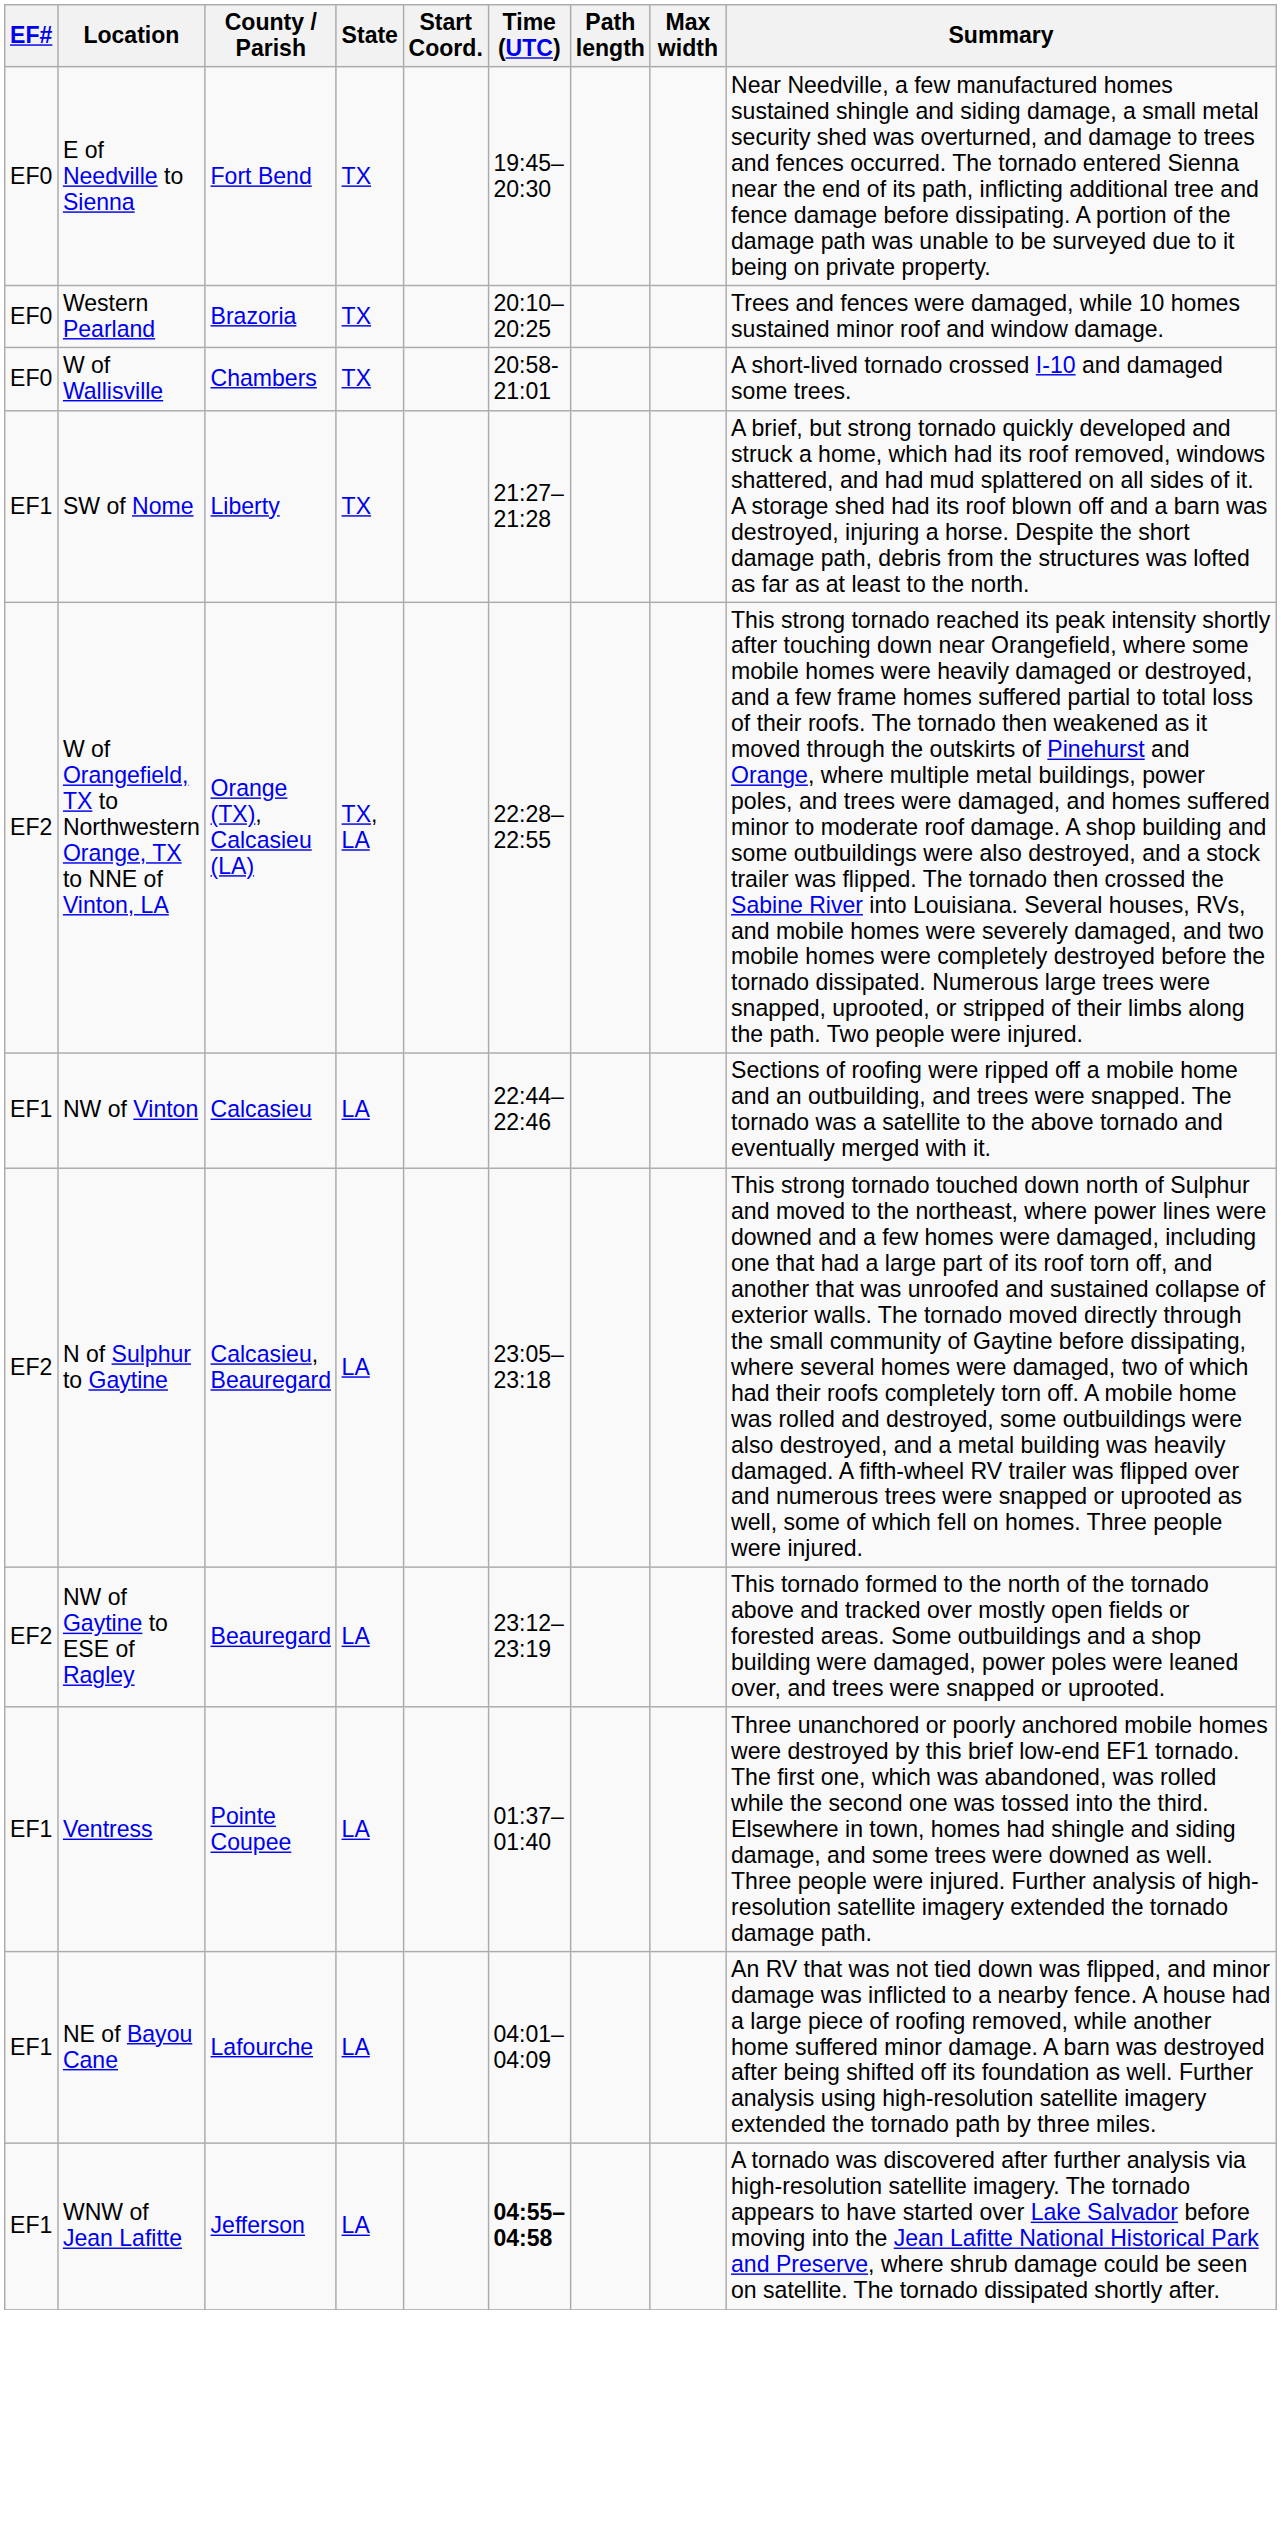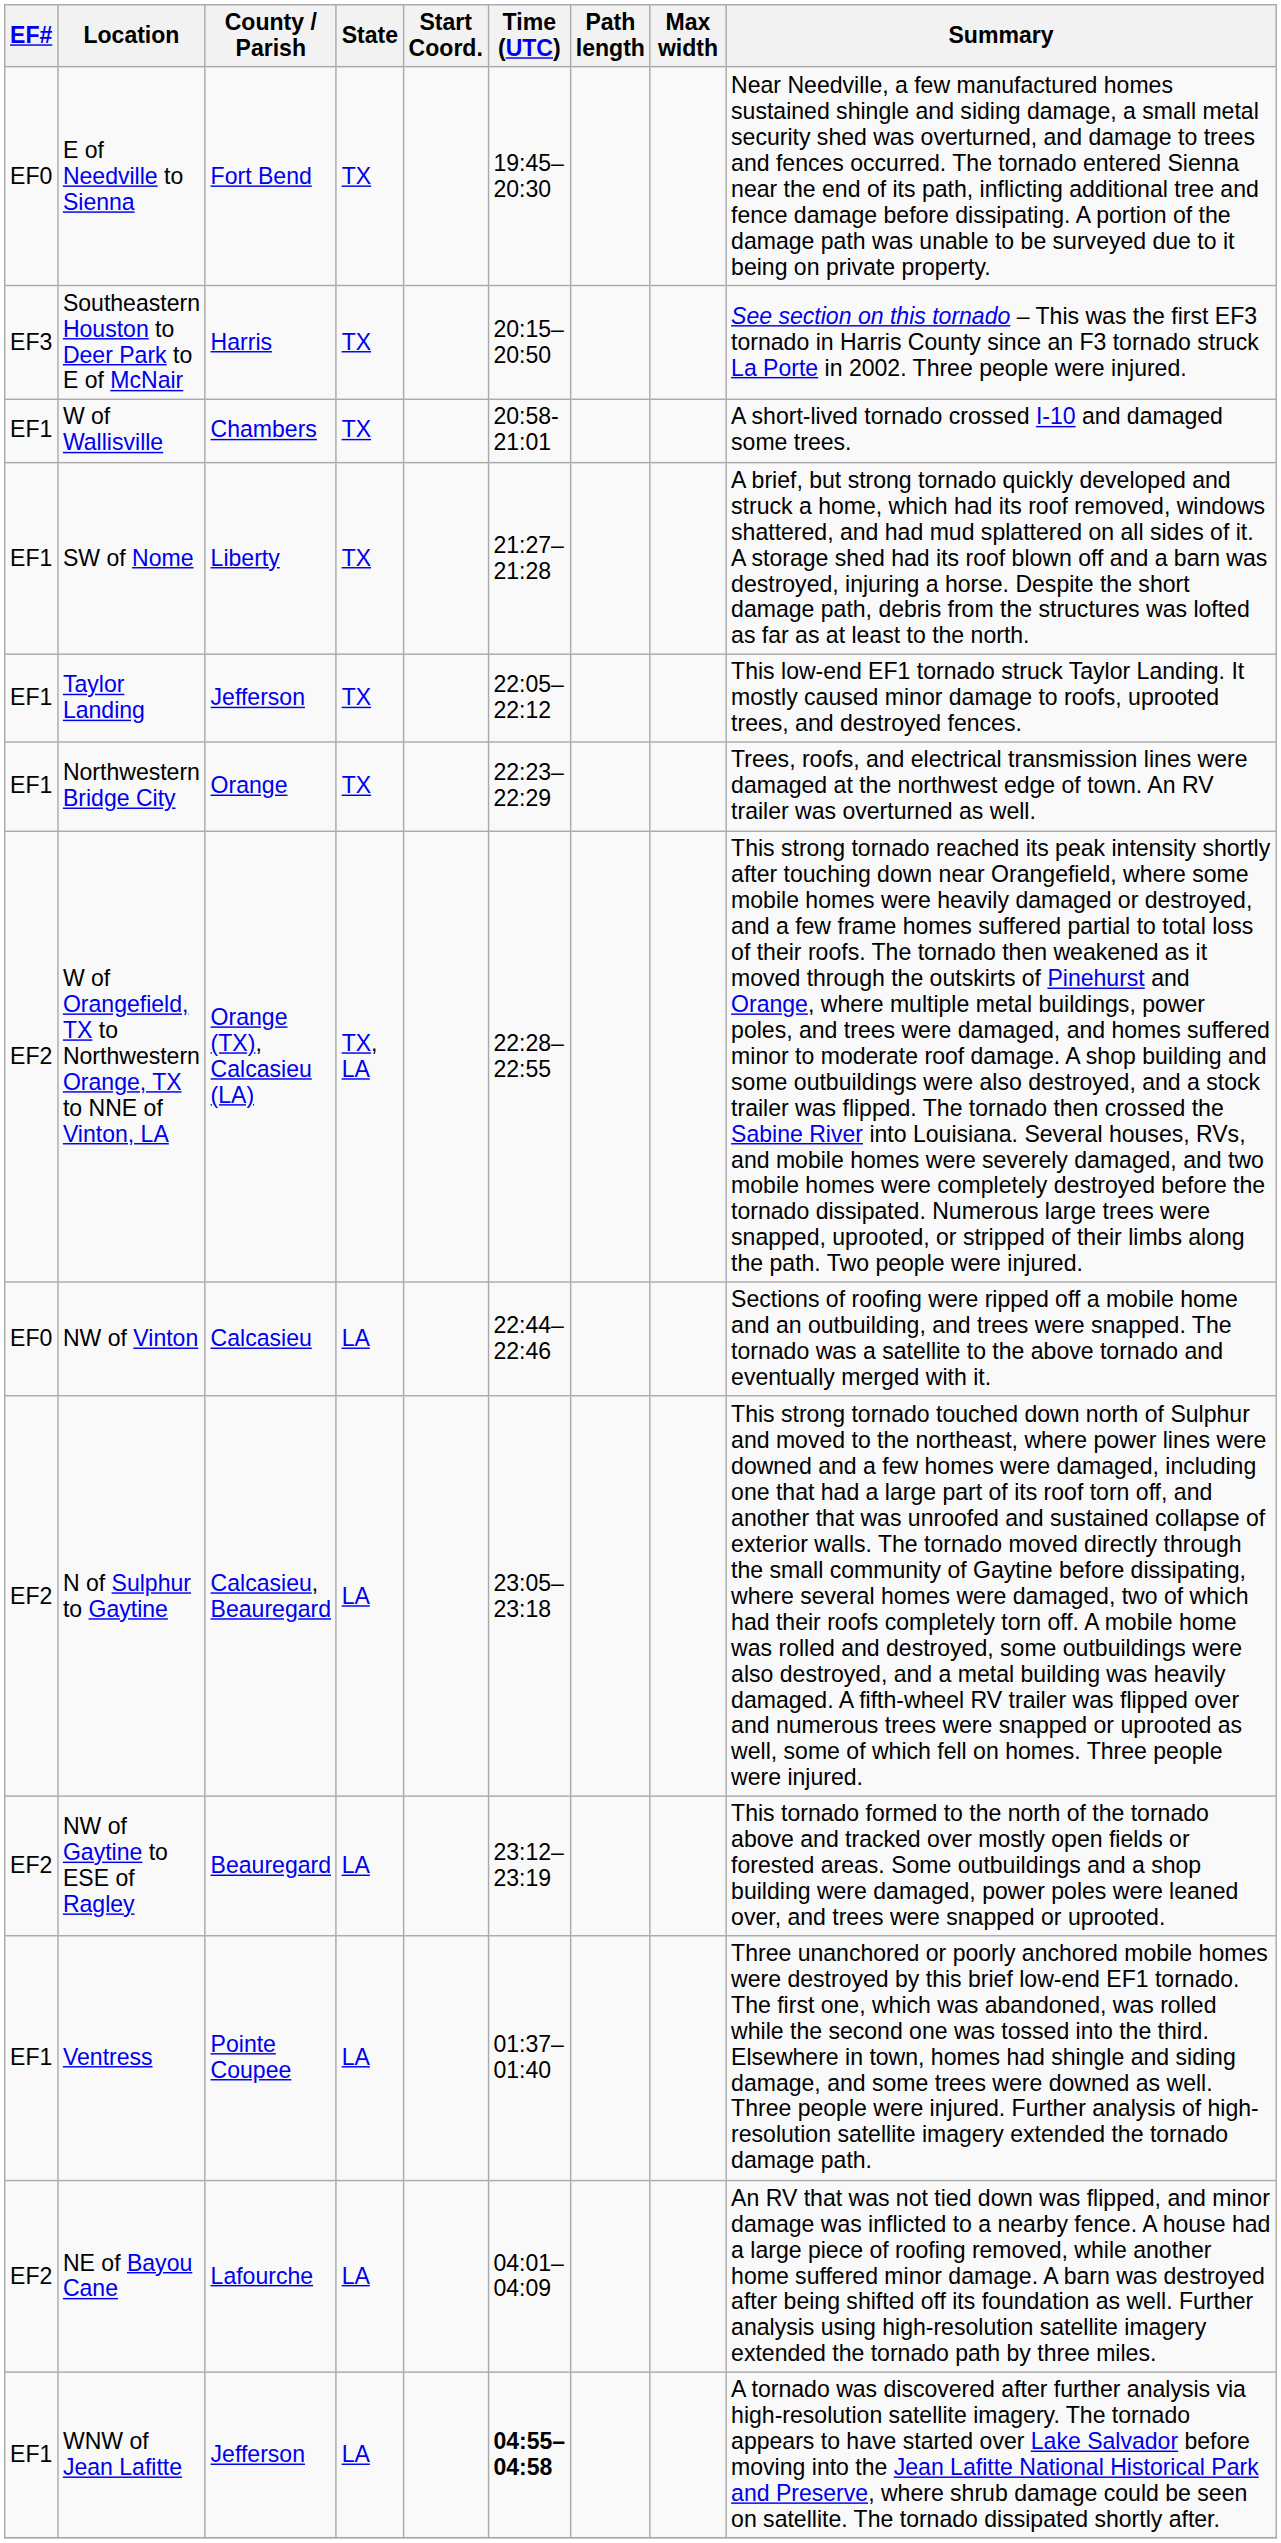- row: (109, 316)
+ row: (131, 342)
(31, 378) EF0 -> (31, 430) EF1
+ row: (104, 697)
+ row: (131, 786)
(31, 1110) EF1 -> (31, 1338) EF0
(31, 2047) EF1 -> (31, 2275) EF2
